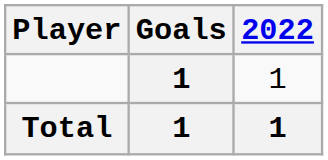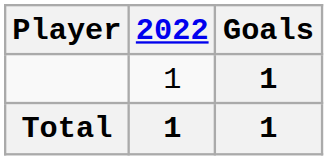columns swapped: (181, 30) <-> (278, 30)
